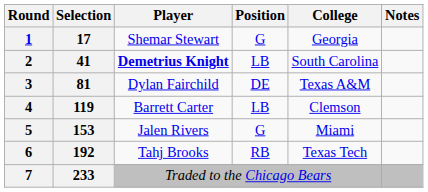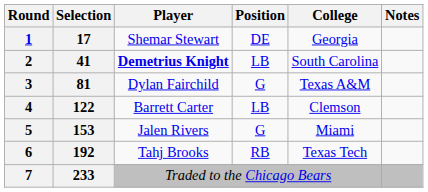(260, 38) G -> (260, 38) DE
(260, 84) DE -> (260, 84) G
(84, 107) 119 -> (84, 107) 122
